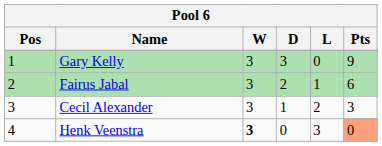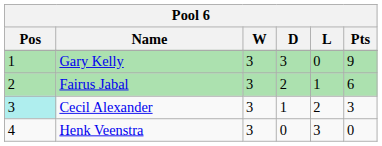(11, 107) no background -> (11, 107) paleturquoise background
(250, 130) bold -> (250, 130) normal
(351, 130) lightsalmon background -> (351, 130) no background
